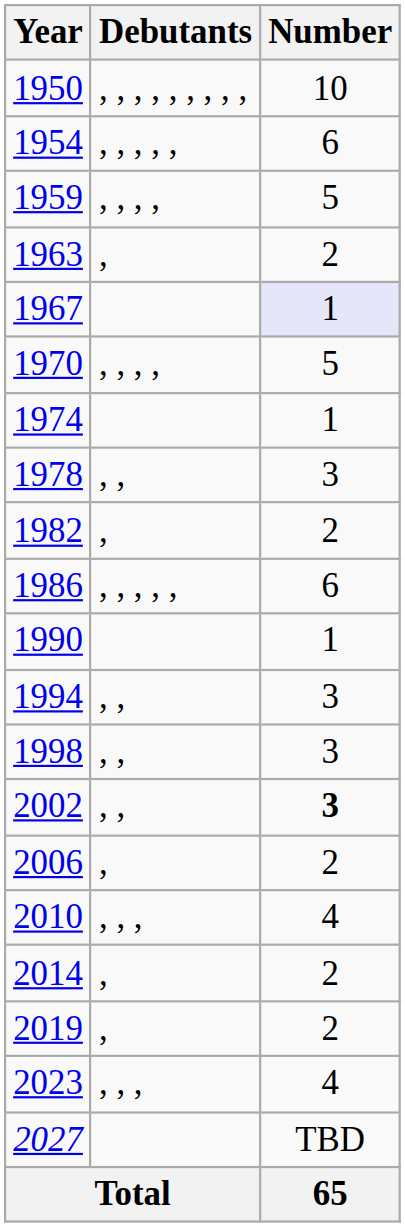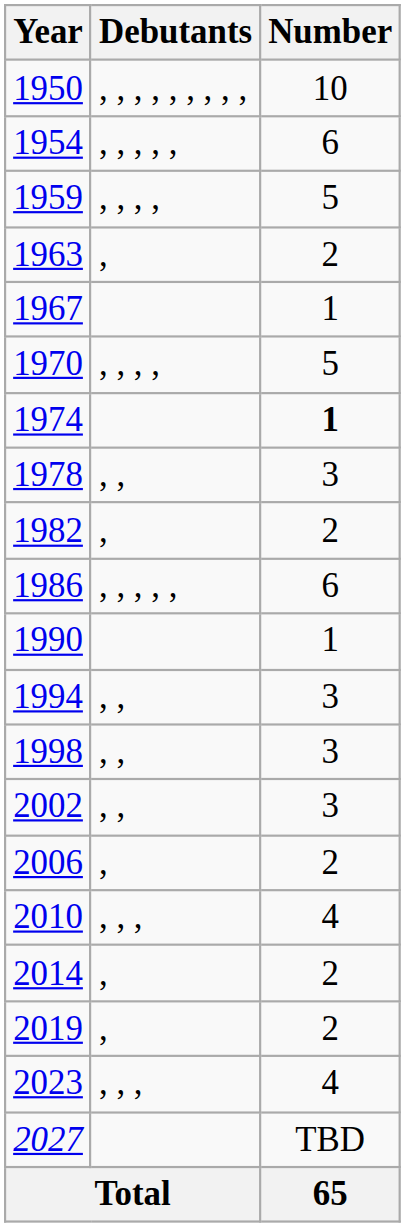(330, 308) lavender background -> (330, 308) no background
(330, 419) normal -> (330, 419) bold
(330, 806) bold -> (330, 806) normal
